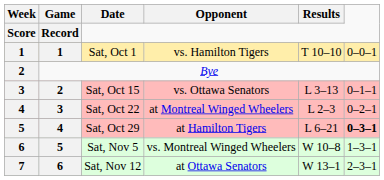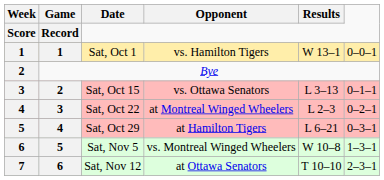(321, 52) T 10–10 -> (321, 52) W 13–1
(362, 128) bold -> (362, 128) normal
(321, 166) W 13–1 -> (321, 166) T 10–10
